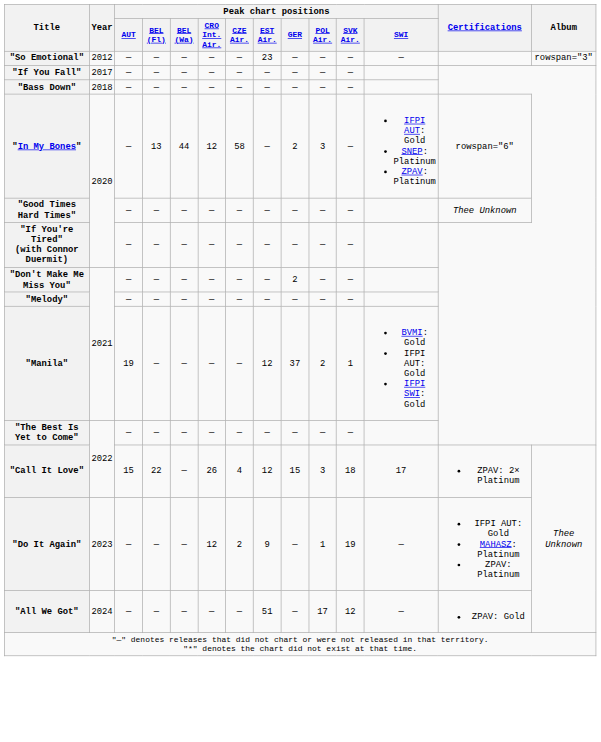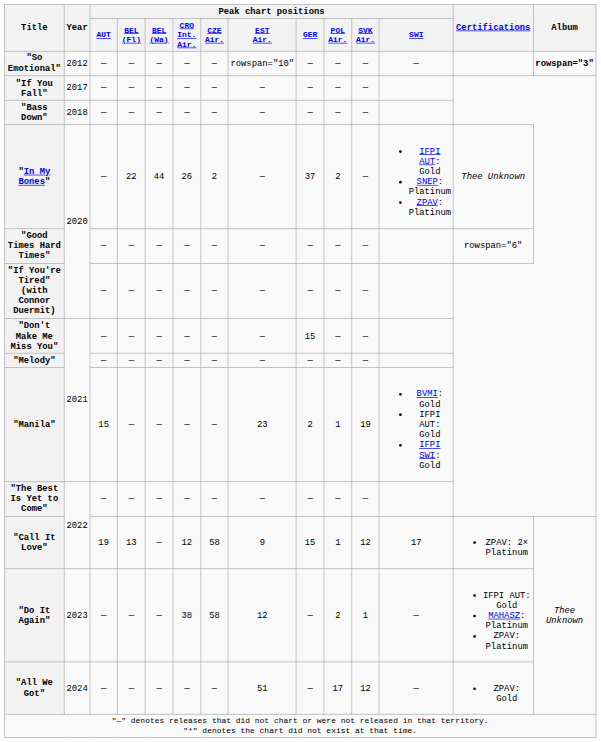(267, 58) 23 -> (262, 63) rowspan="10"
(564, 58) normal -> (565, 63) bold
(156, 146) 13 -> (131, 177) 22
(212, 146) 12 -> (187, 177) 26
(239, 146) 58 -> (214, 177) 2
(295, 146) 2 -> (310, 177) 37
(323, 146) 3 -> (338, 177) 2
(485, 146) rowspan="6" -> (493, 177) Thee Unknown
(485, 210) Thee Unknown -> (493, 246) rowspan="6"
(295, 280) 2 -> (310, 336) 15
(129, 363) 19 -> (104, 425) 15
(267, 363) 12 -> (262, 425) 23
(295, 363) 37 -> (310, 425) 2
(323, 363) 2 -> (338, 425) 1
(350, 363) 1 -> (365, 425) 19
(129, 471) 15 -> (104, 542) 19
(156, 471) 22 -> (131, 542) 13
(212, 471) 26 -> (187, 542) 12
(239, 471) 4 -> (214, 542) 58
(267, 471) 12 -> (262, 542) 9
(323, 471) 3 -> (338, 542) 1
(350, 471) 18 -> (365, 542) 12
(212, 544) 12 -> (187, 615) 38
(239, 544) 2 -> (214, 615) 58
(267, 544) 9 -> (262, 615) 12
(323, 544) 1 -> (338, 615) 2
(350, 544) 19 -> (365, 615) 1
